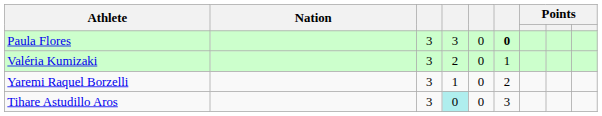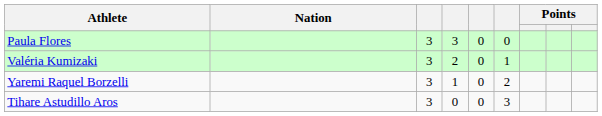(507, 40) bold -> (507, 40) normal
(455, 101) paleturquoise background -> (455, 101) no background
